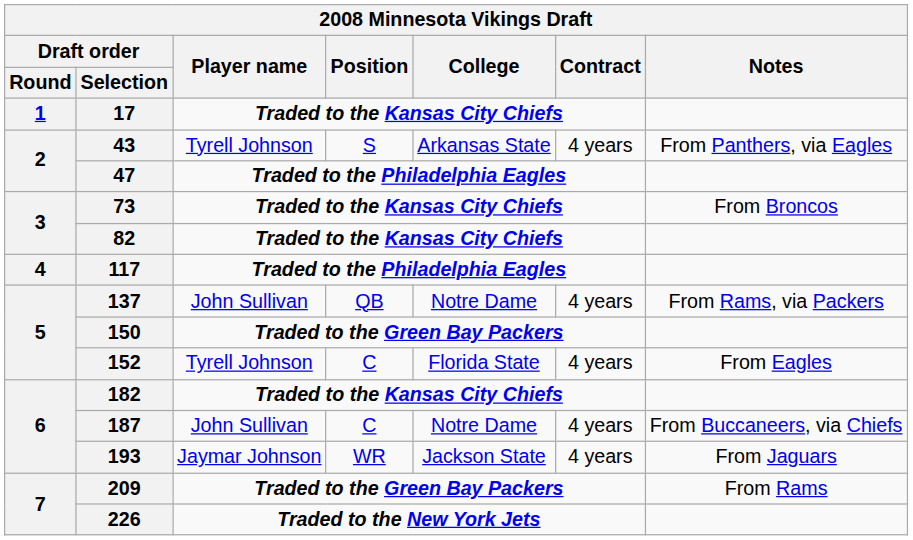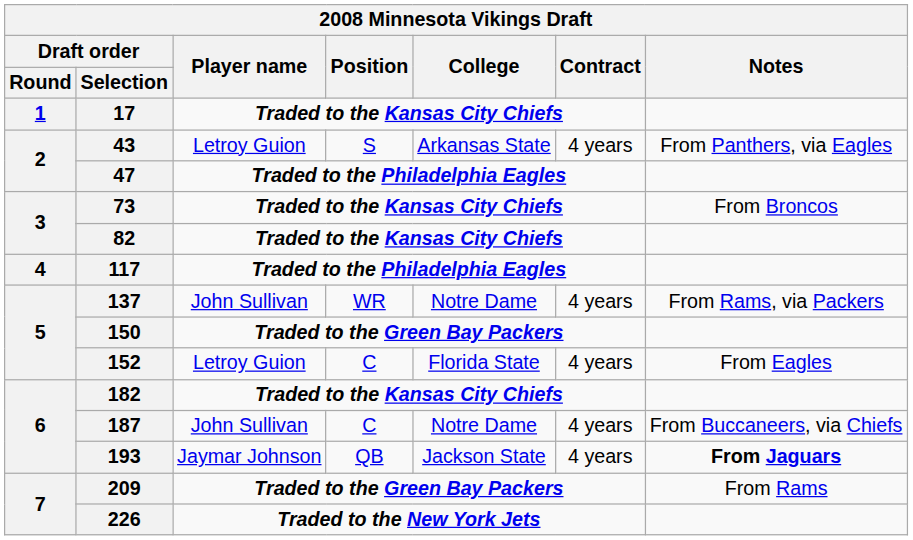(249, 144) Tyrell Johnson -> (249, 144) Letroy Guion
(369, 301) QB -> (369, 301) WR
(249, 363) Tyrell Johnson -> (249, 363) Letroy Guion
(369, 457) WR -> (369, 457) QB
(776, 457) normal -> (776, 457) bold
